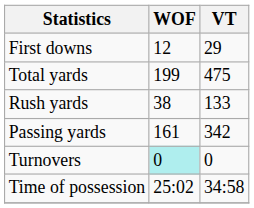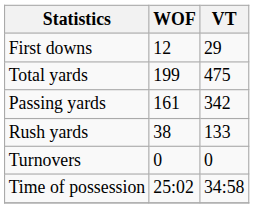rows swapped: (48, 103) <-> (57, 132)
(158, 160) paleturquoise background -> (158, 160) no background
